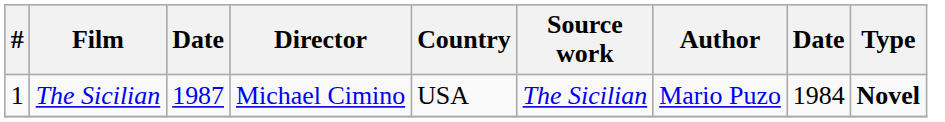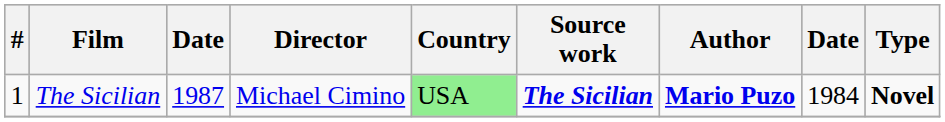(443, 95) no background -> (443, 95) lightgreen background
(585, 95) normal -> (588, 95) bold
(720, 95) normal -> (730, 95) bold
